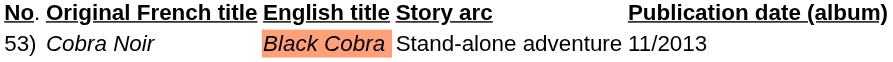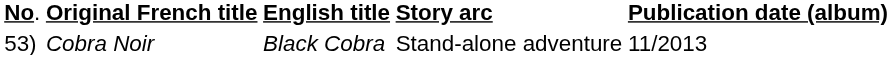(324, 43) lightsalmon background -> (324, 43) no background
